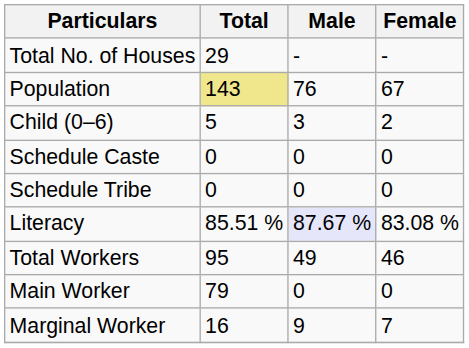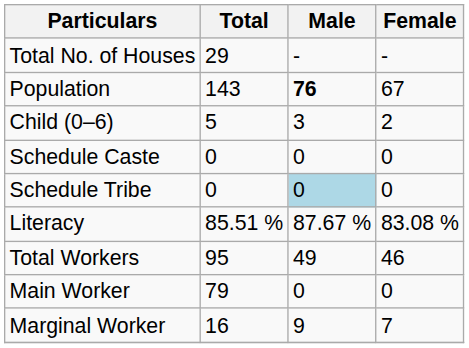(223, 88) khaki background -> (223, 88) no background
(305, 88) normal -> (305, 88) bold
(299, 190) no background -> (299, 190) lightblue background
(332, 223) lavender background -> (332, 223) no background
